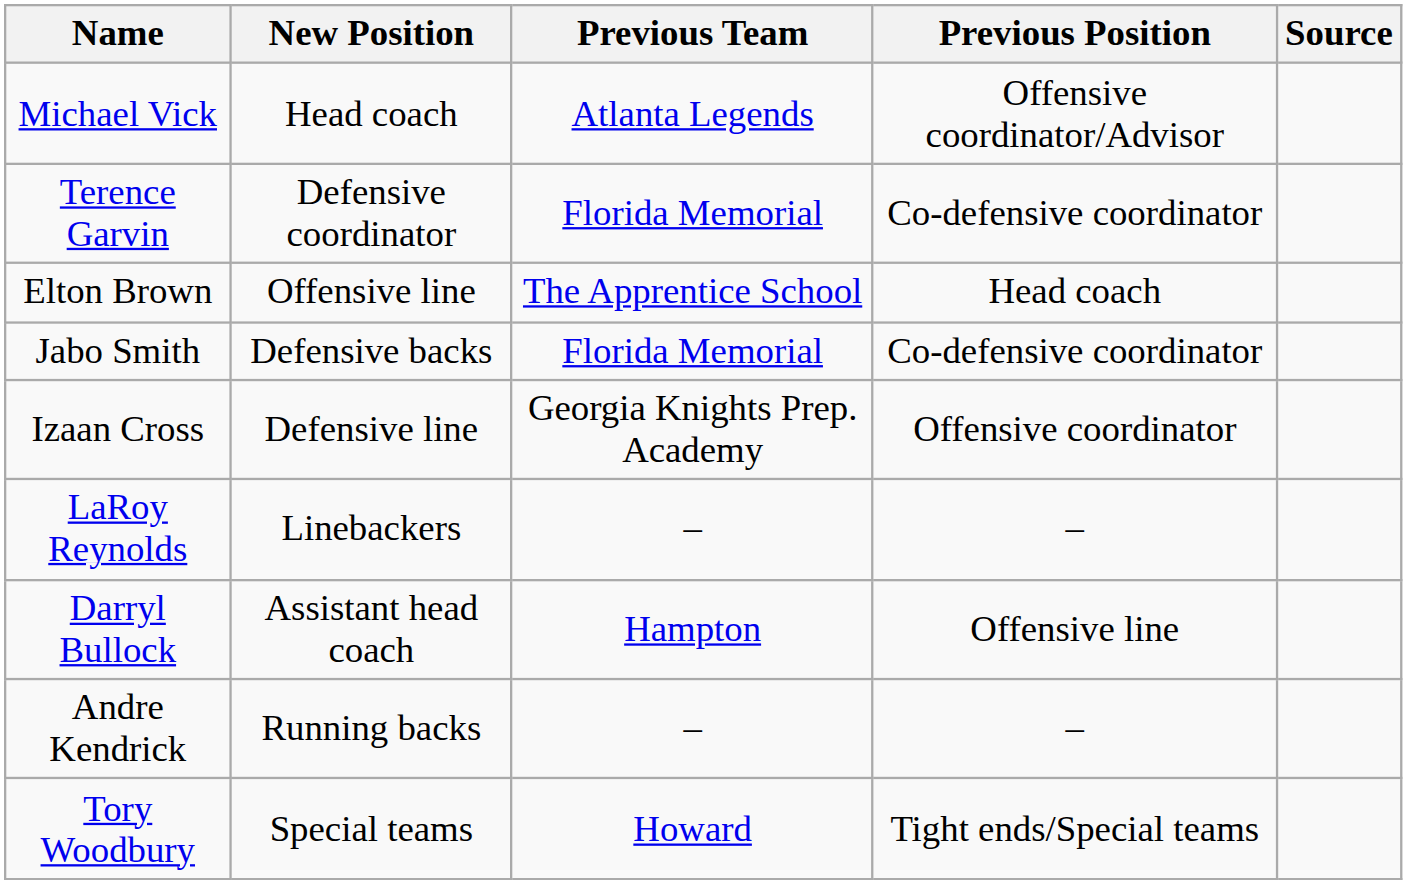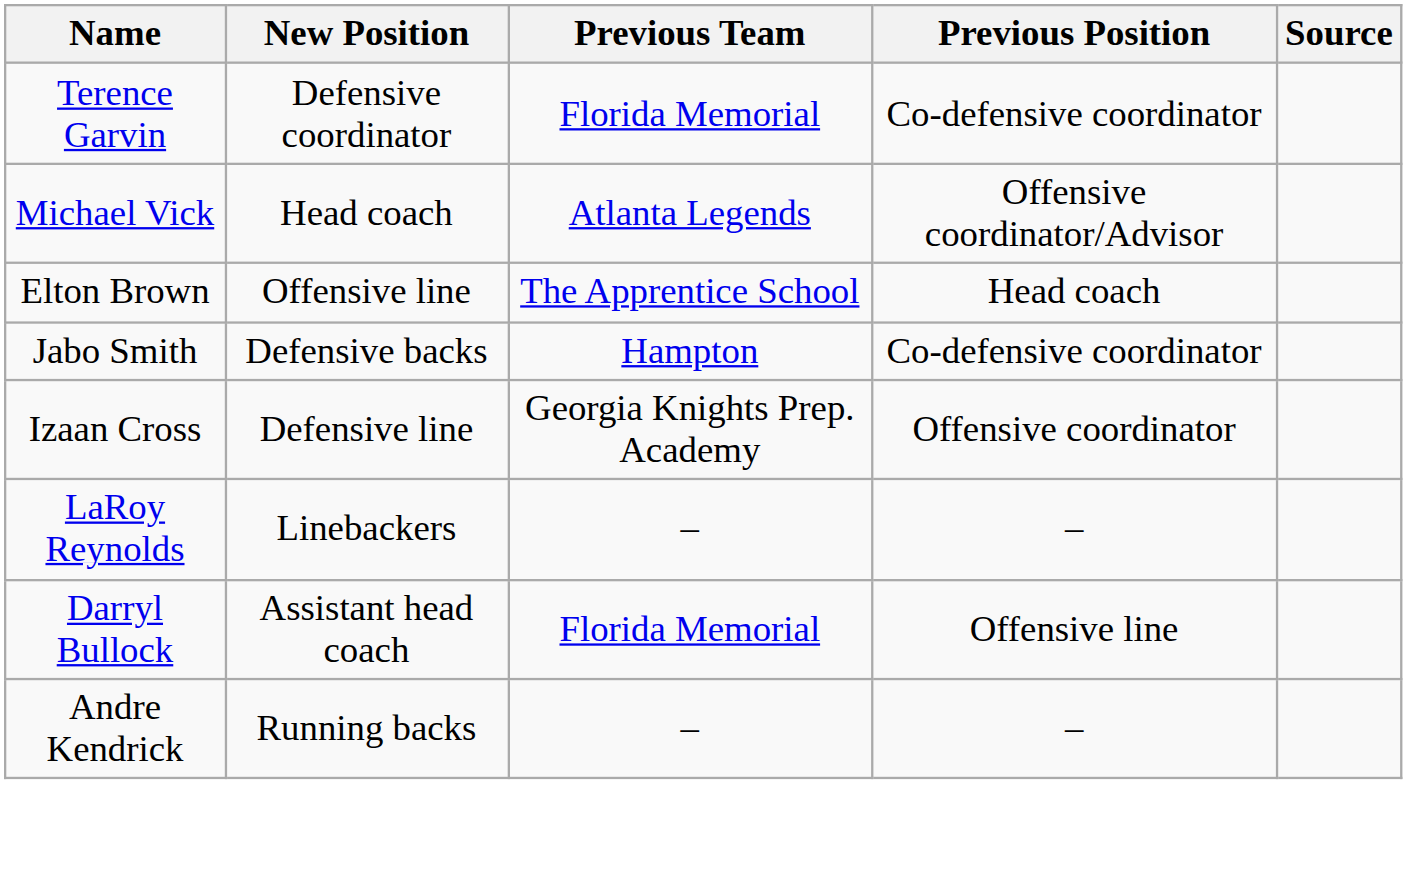rows swapped: (118, 112) <-> (118, 212)
(693, 349) Florida Memorial -> (690, 349) Hampton
(693, 628) Hampton -> (690, 628) Florida Memorial
- row: (118, 828)
